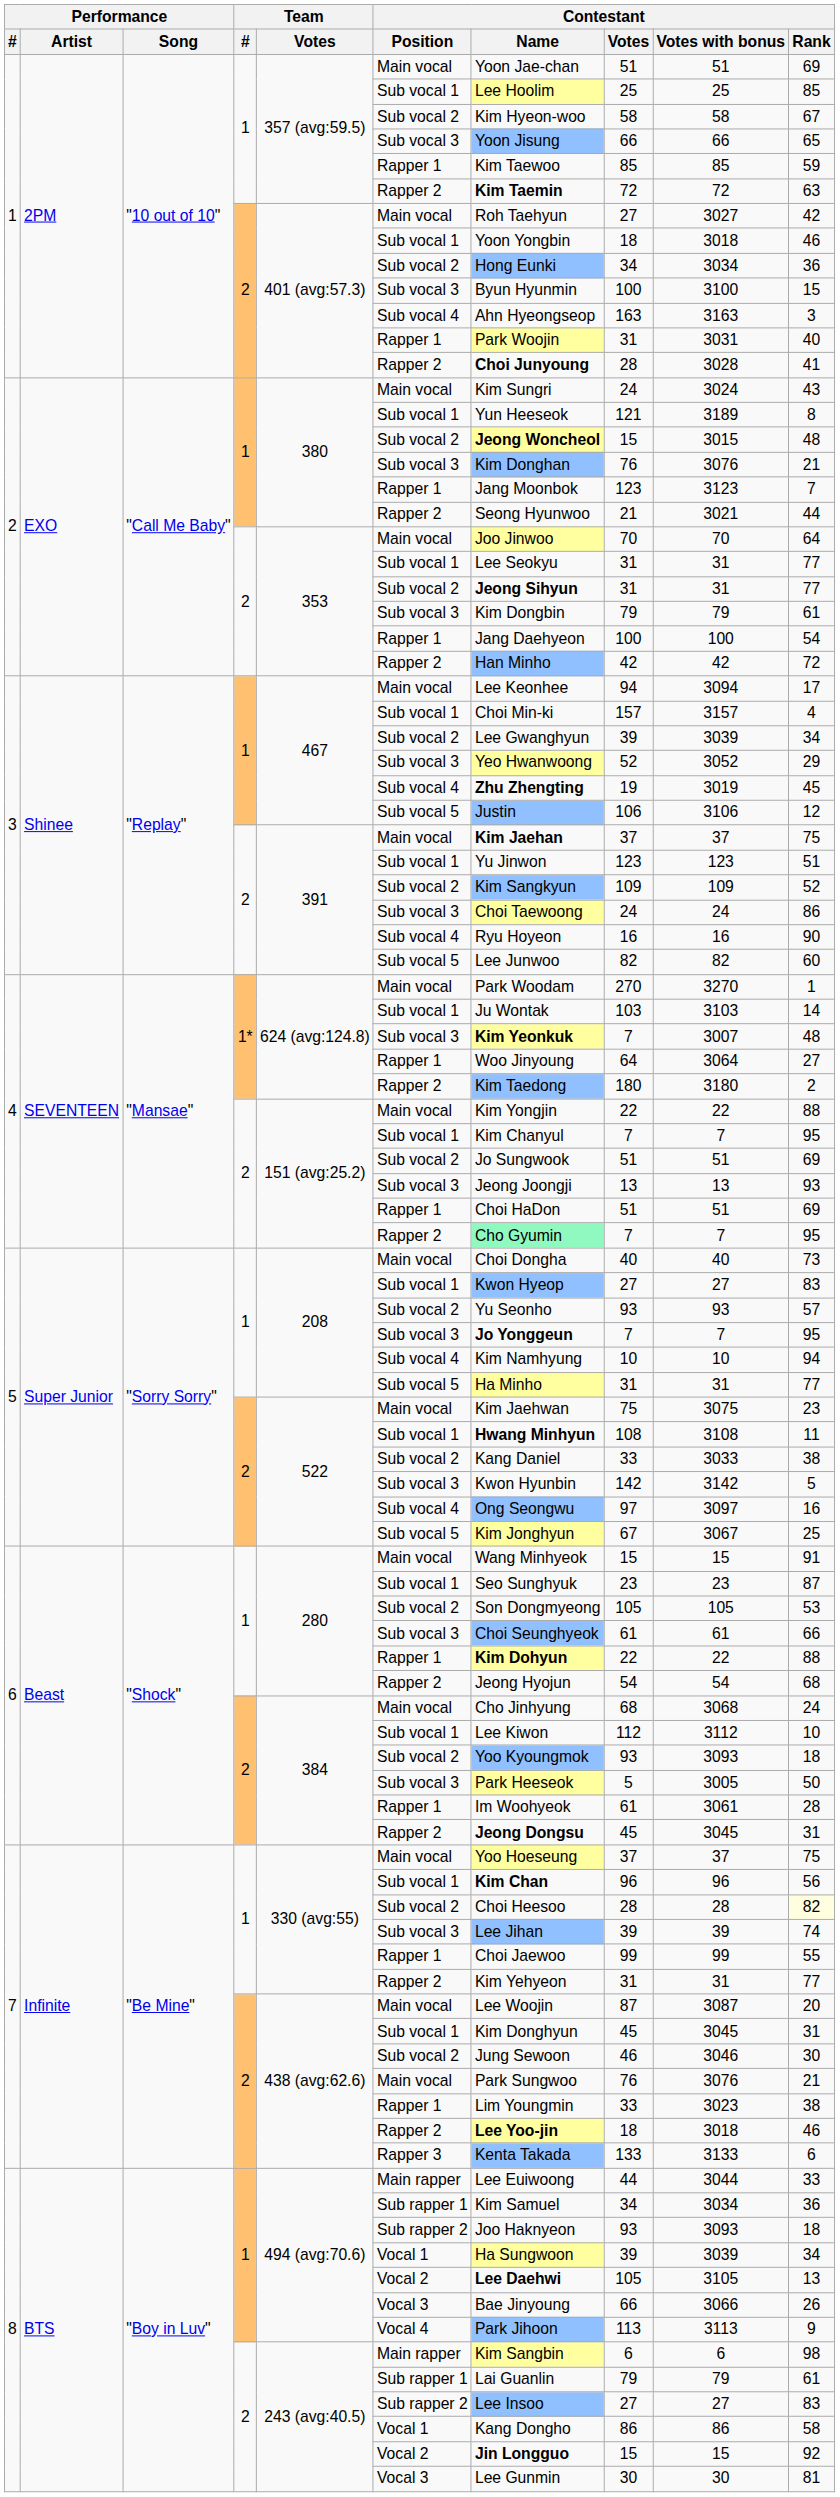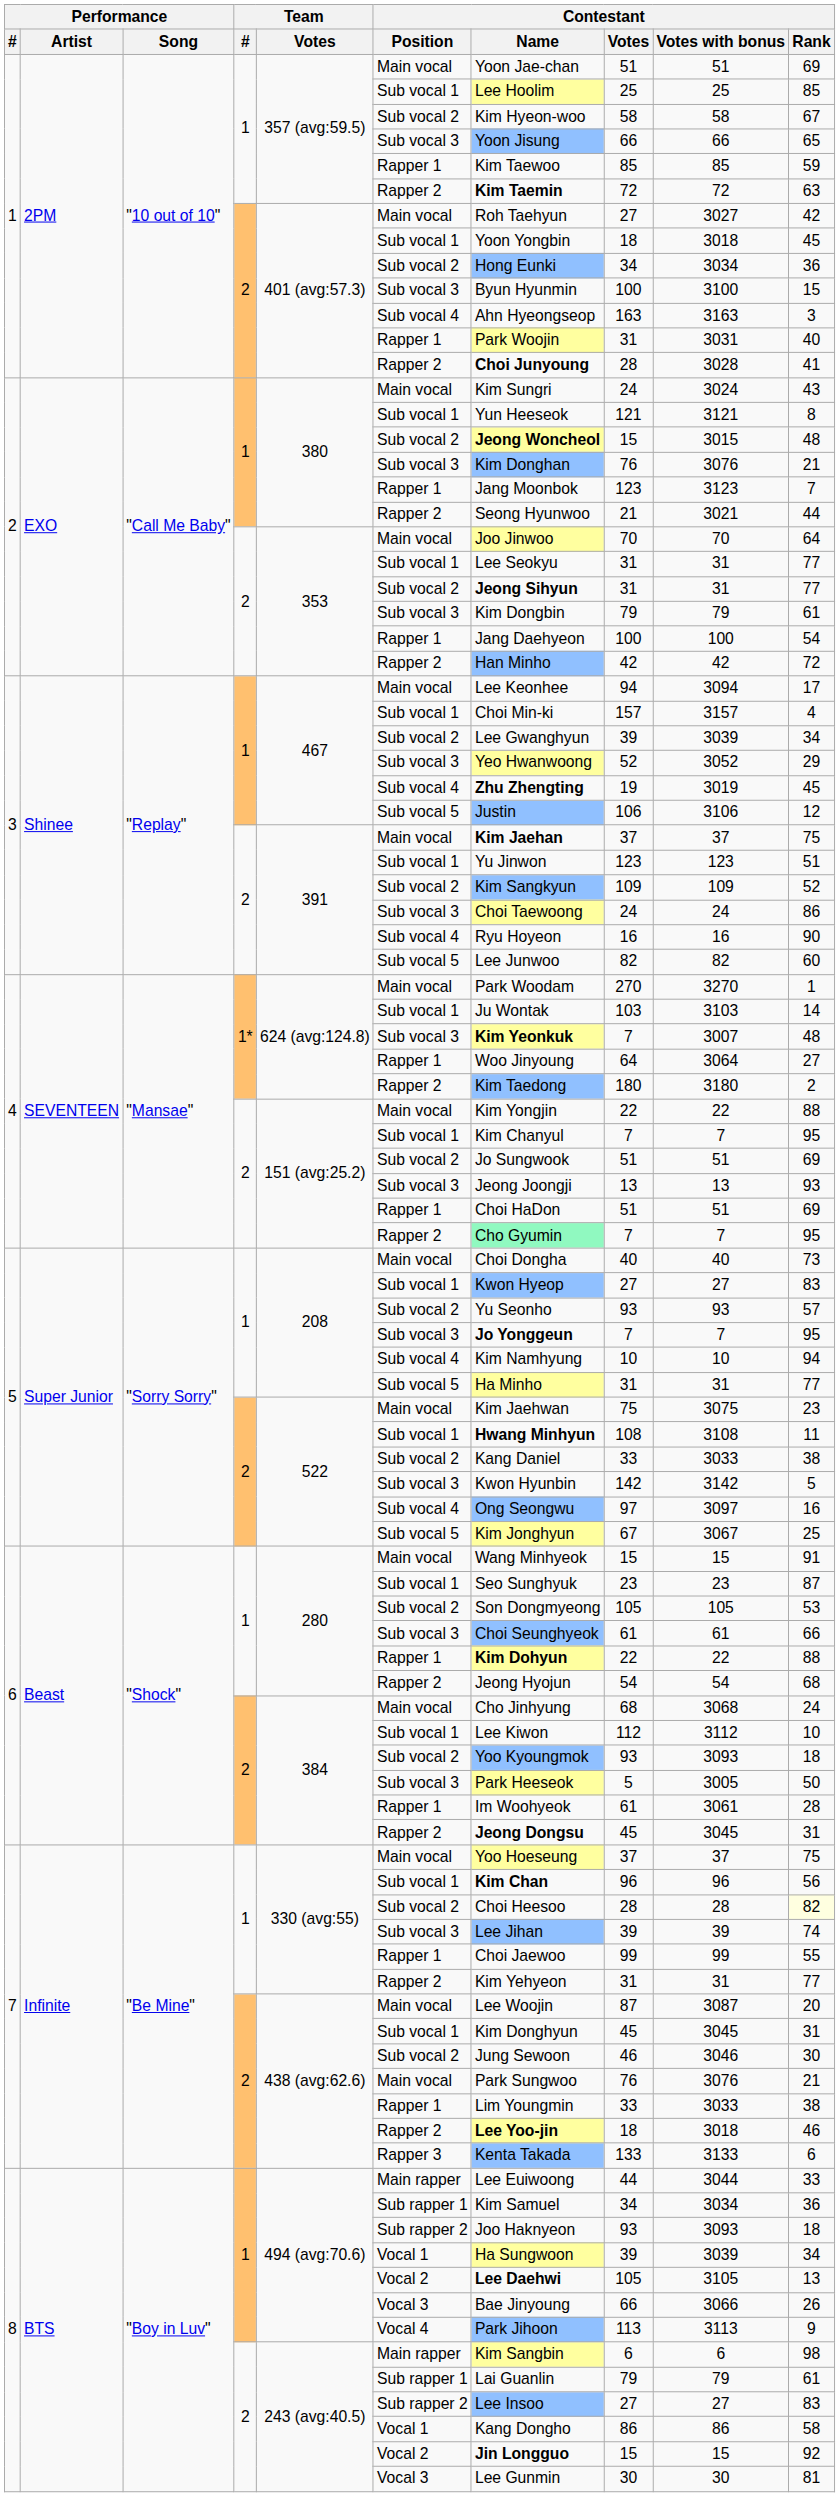(811, 240) 46 -> (811, 240) 45
(721, 414) 3189 -> (721, 414) 3121
(721, 2105) 3023 -> (721, 2105) 3033
